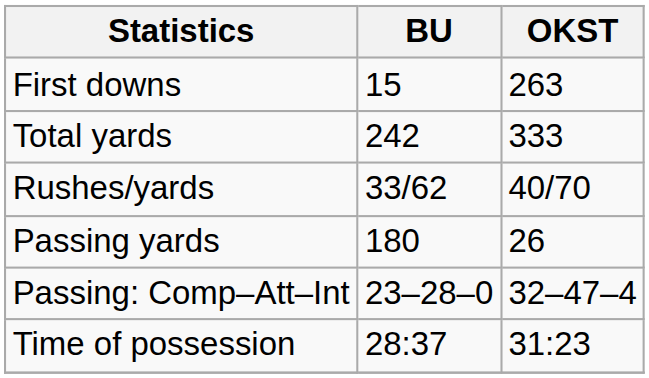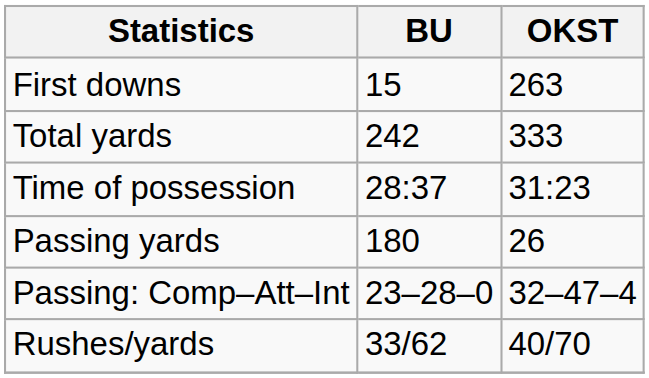rows swapped: (113, 188) <-> (154, 345)
